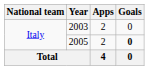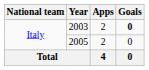(130, 27) normal -> (130, 27) bold
(130, 42) bold -> (130, 42) normal
